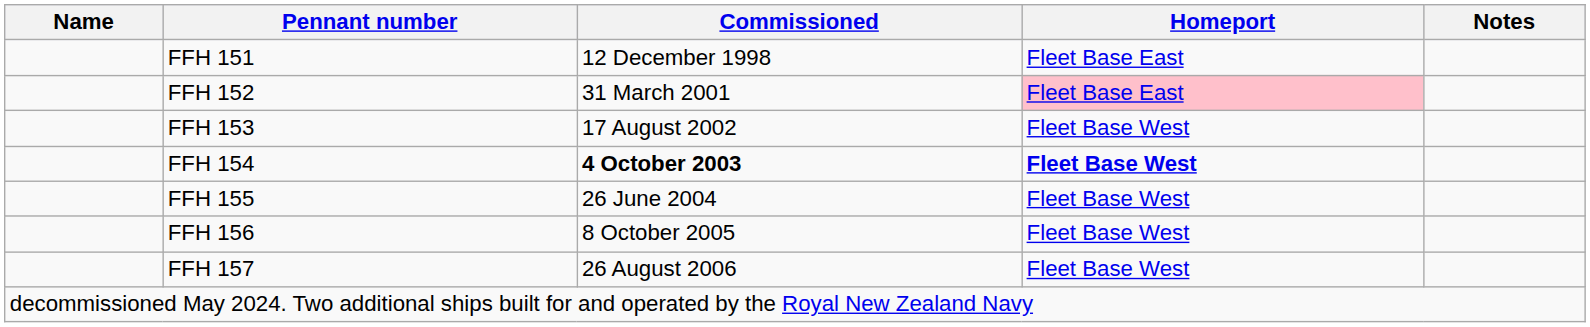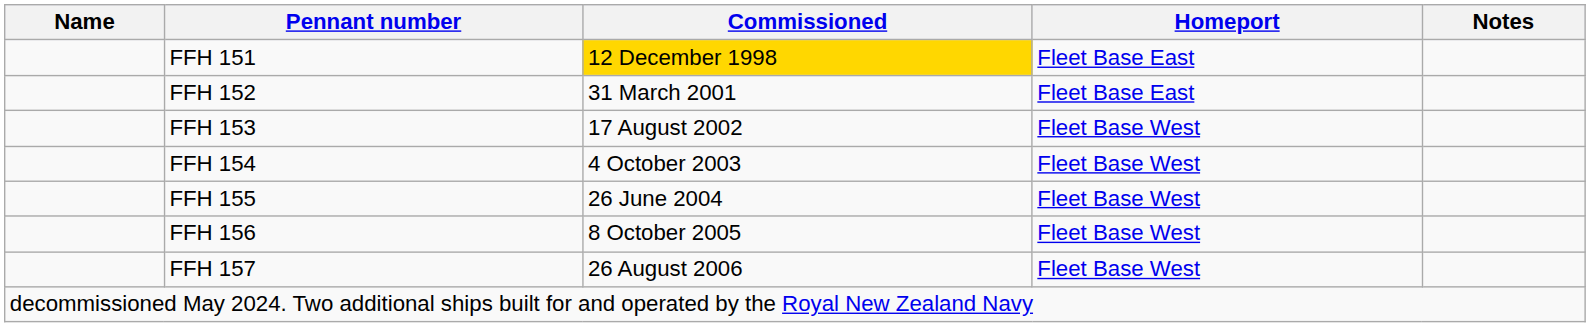(676, 57) no background -> (683, 57) gold background
(1105, 92) pink background -> (1116, 92) no background
(662, 163) bold -> (665, 163) normal
(1112, 163) bold -> (1119, 163) normal
